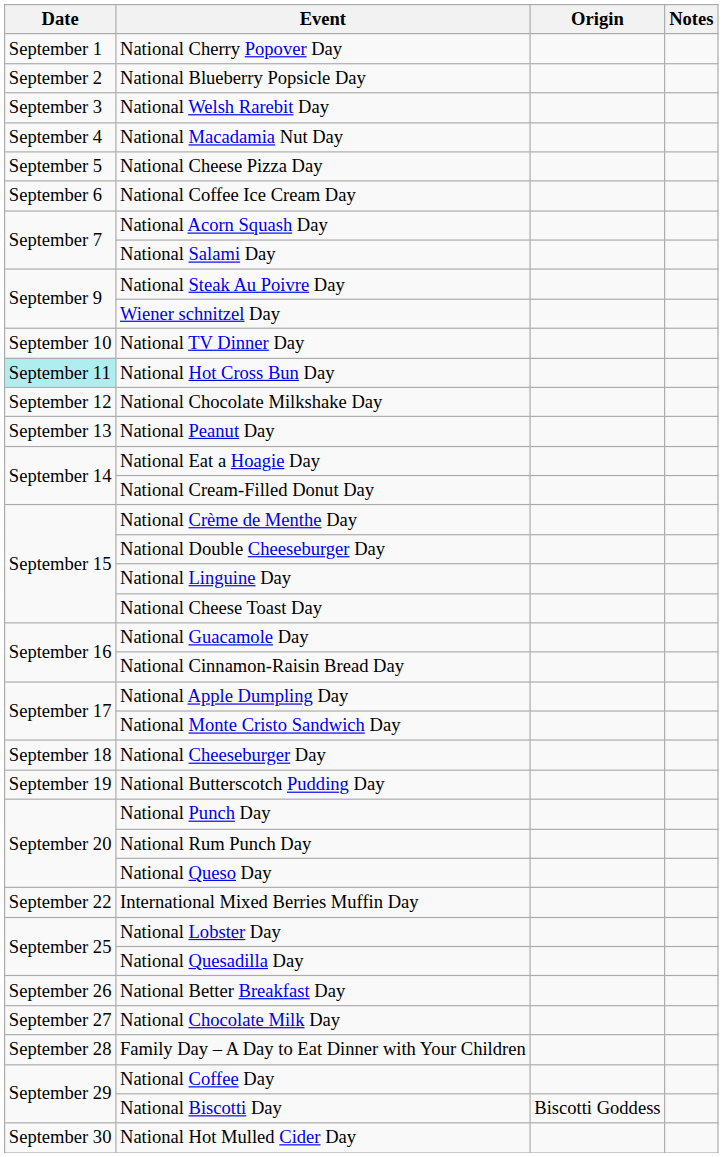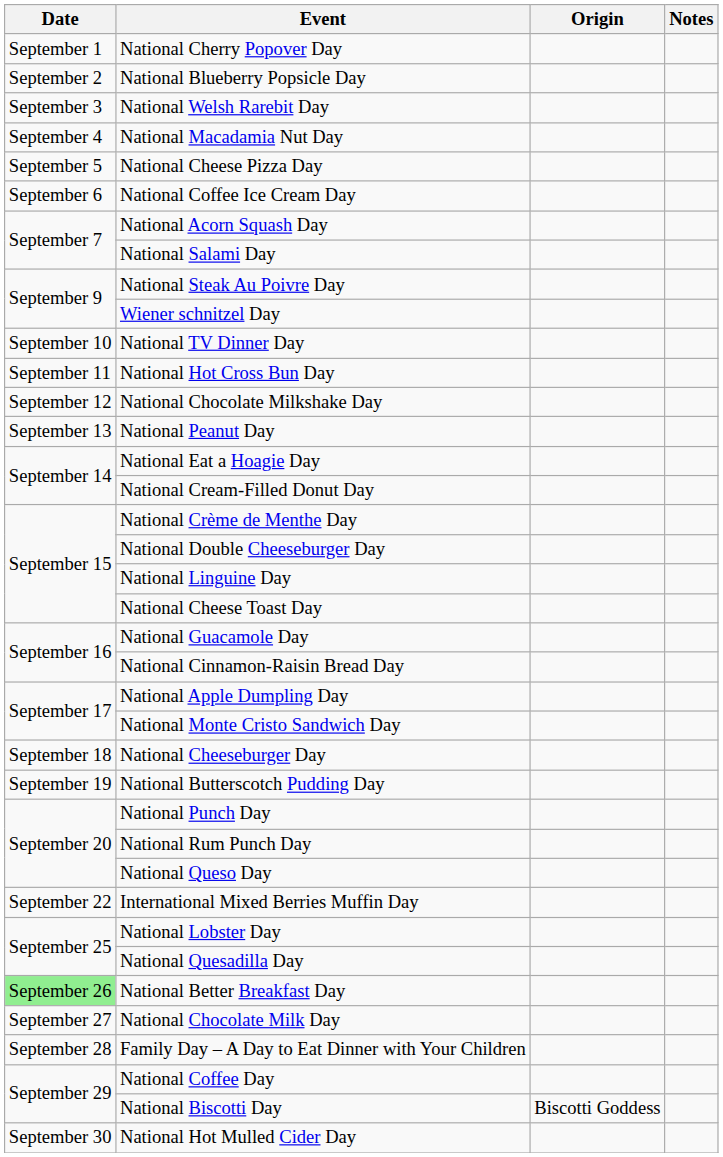(60, 372) paleturquoise background -> (60, 372) no background
(60, 990) no background -> (60, 990) lightgreen background
